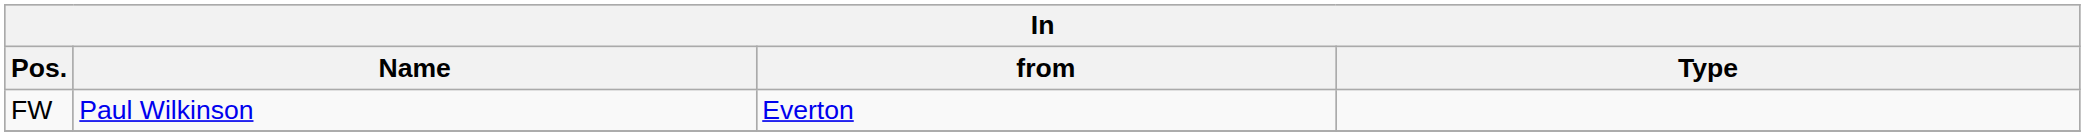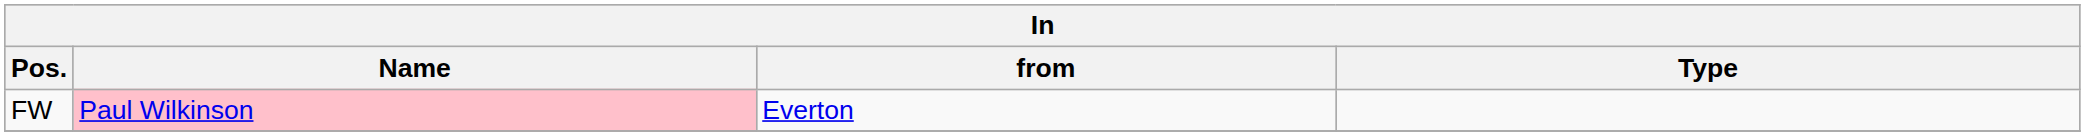(166, 109) no background -> (166, 109) pink background
